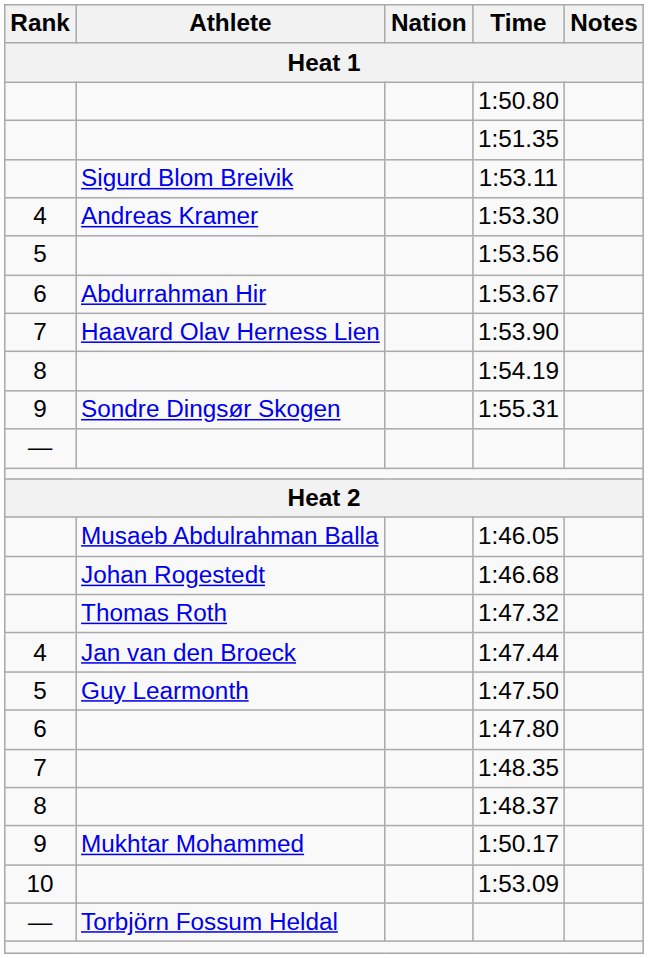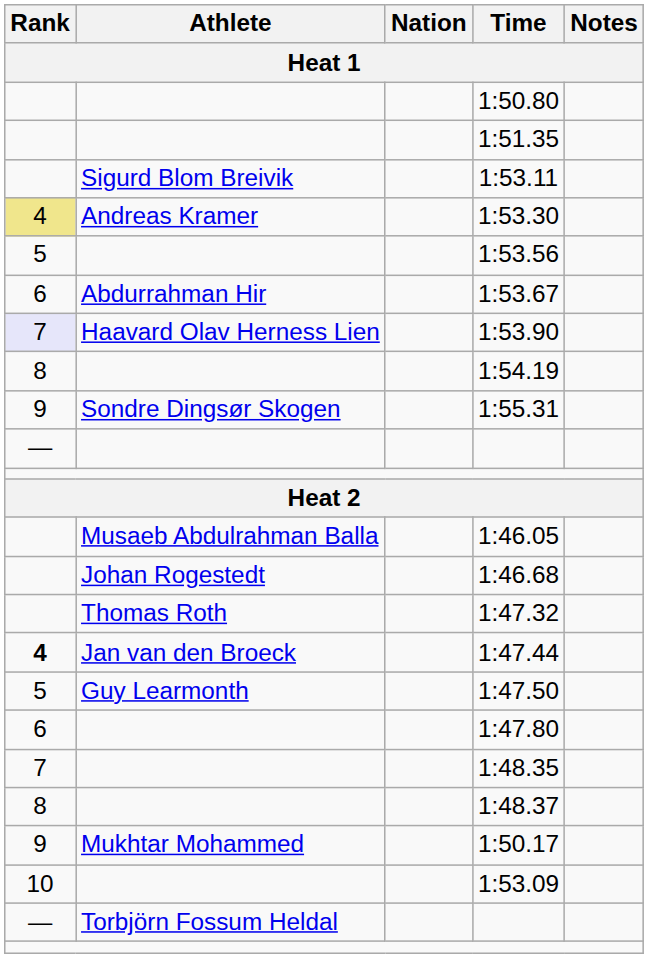(40, 216) no background -> (40, 216) khaki background
(40, 332) no background -> (40, 332) lavender background
(40, 652) normal -> (40, 652) bold
